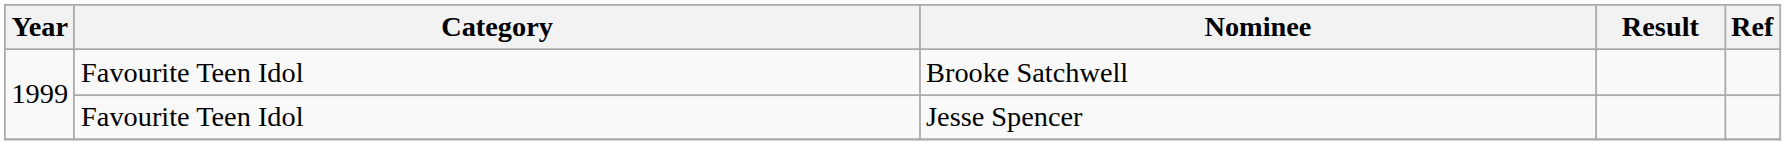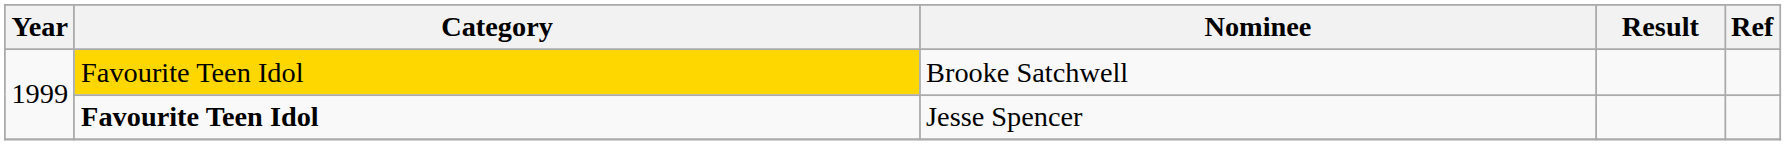(192, 71) no background -> (192, 71) gold background
(192, 116) normal -> (200, 116) bold
